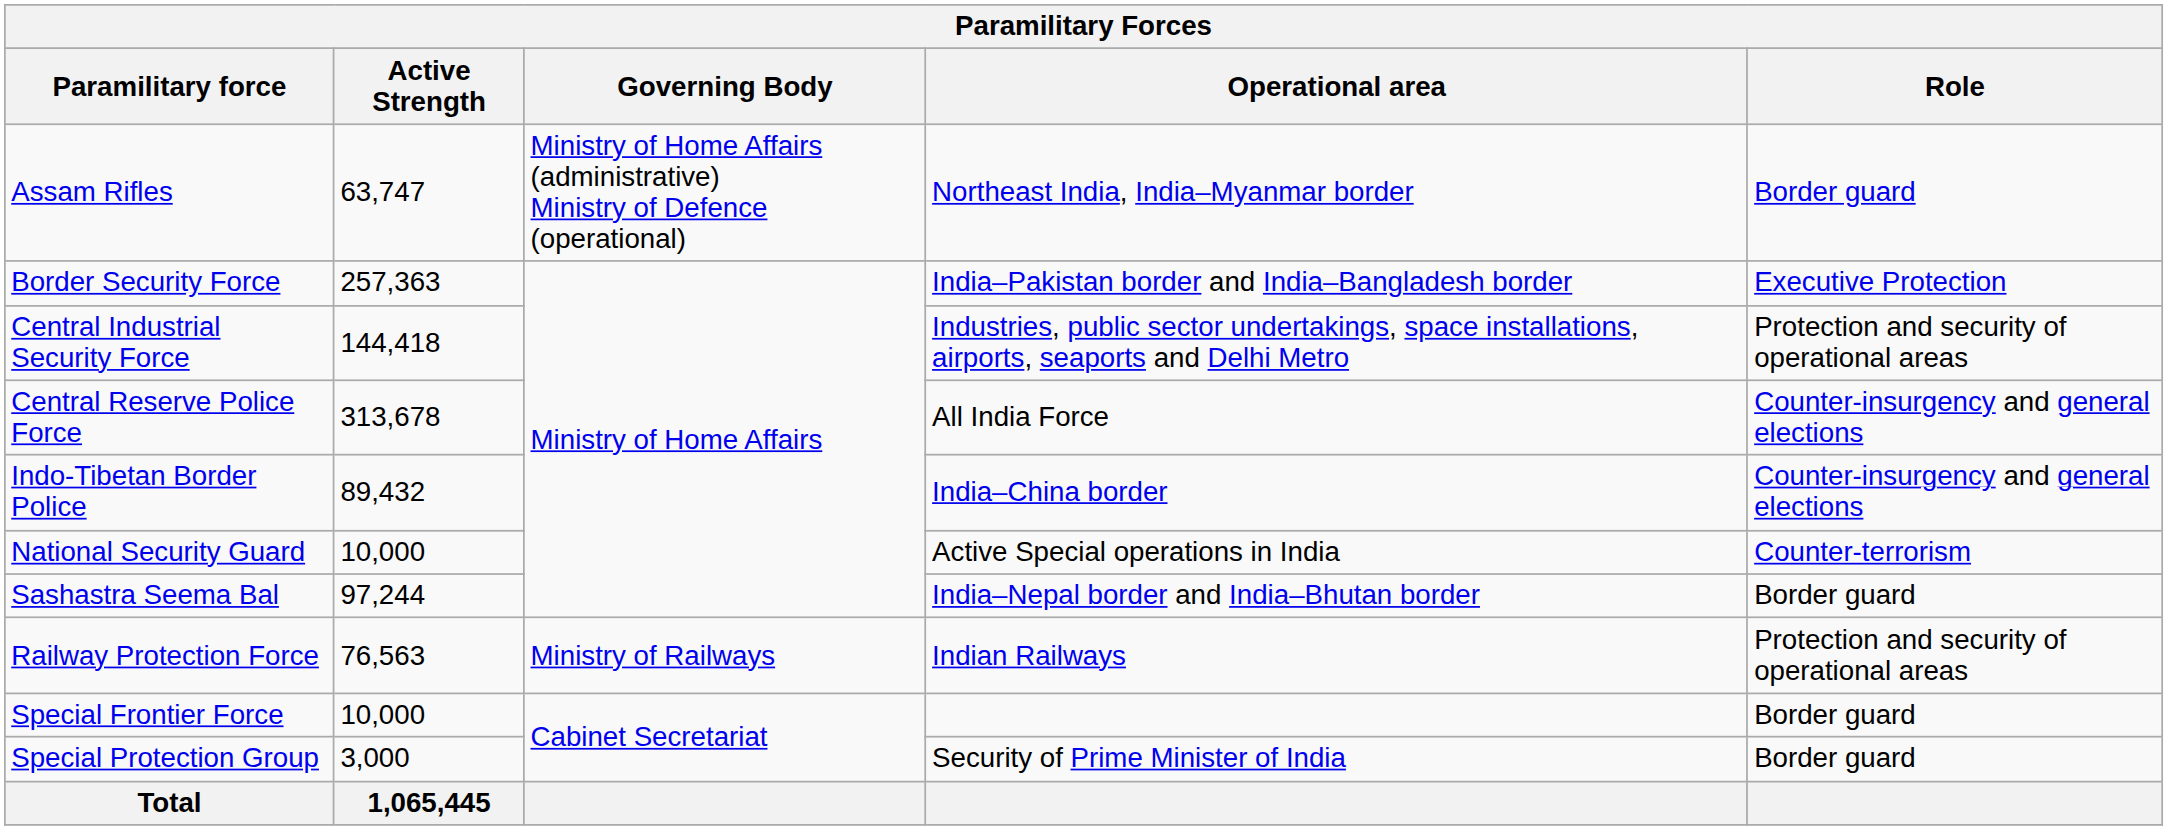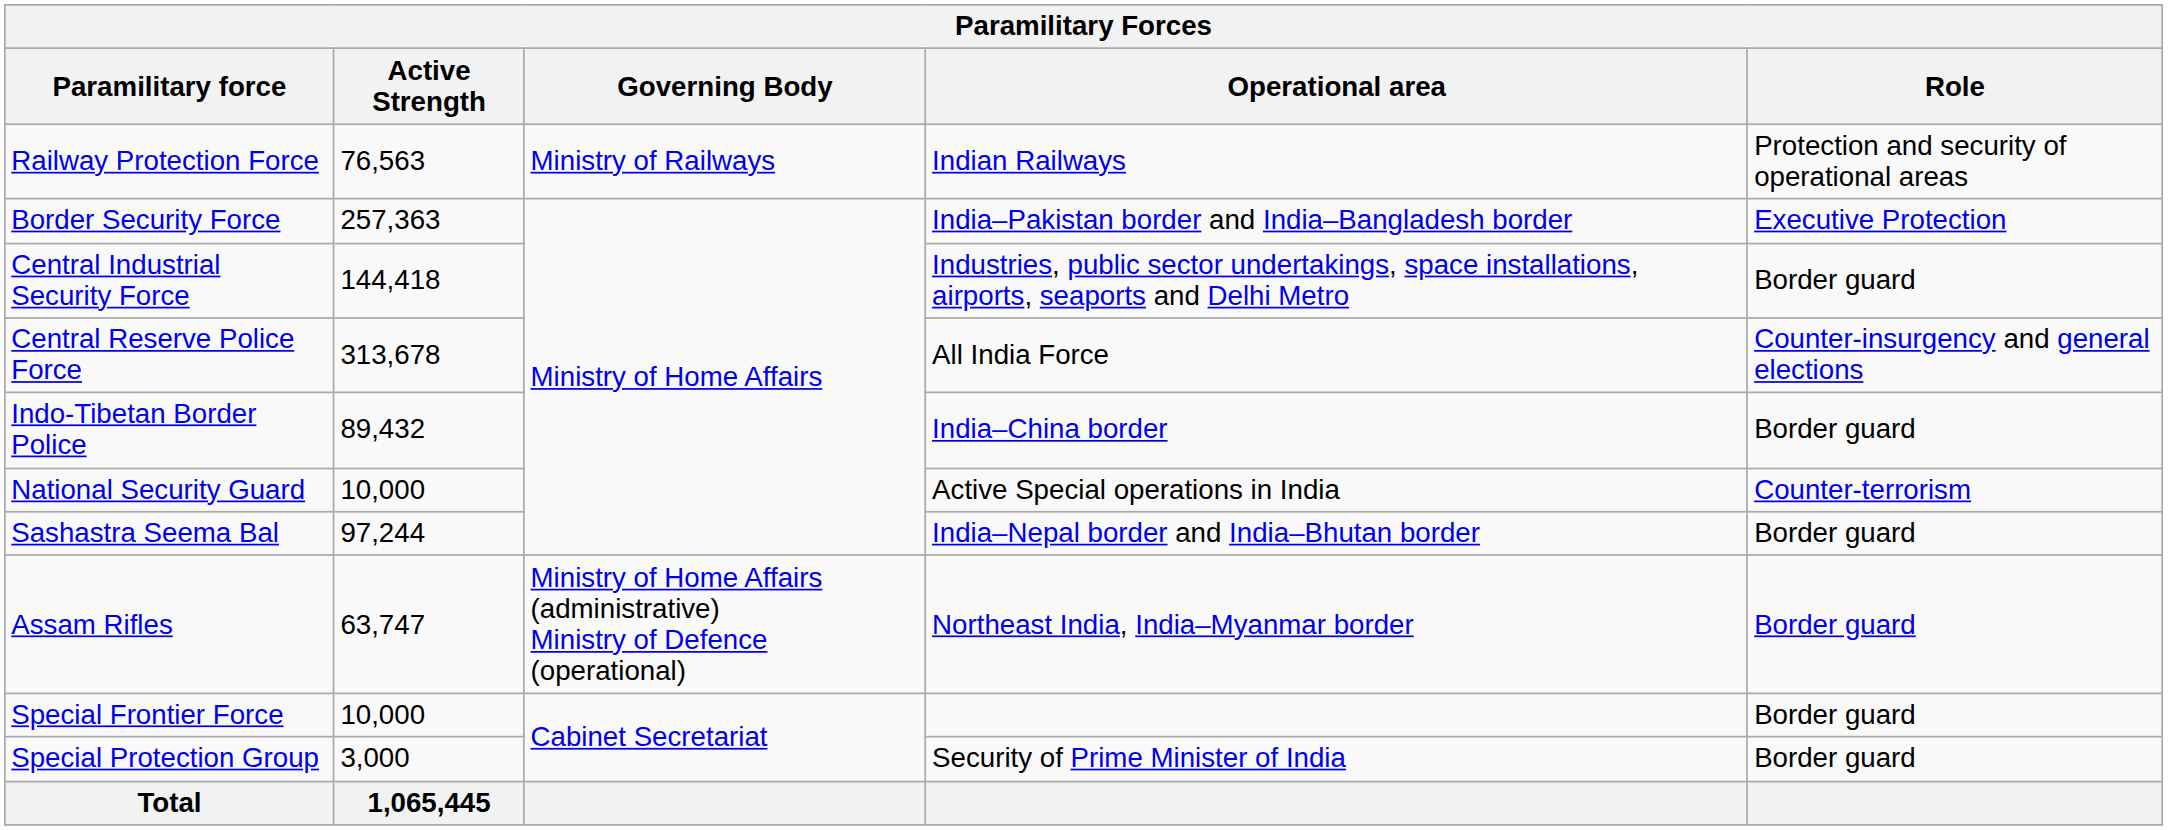rows swapped: (92, 192) <-> (165, 655)
(1910, 342) Protection and security of operational areas -> (1835, 279) Border guard
(1952, 492) Counter-insurgency and general elections -> (1835, 429) Border guard
